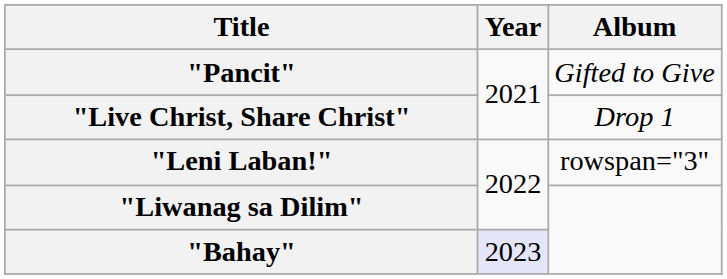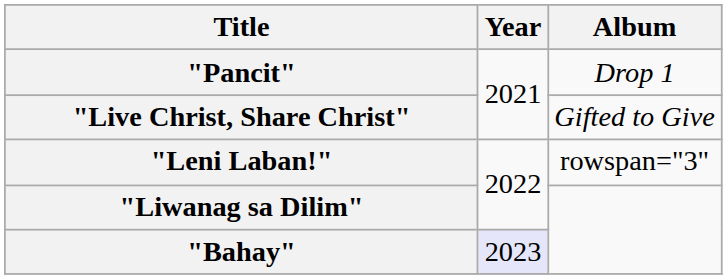(635, 71) Gifted to Give -> (635, 71) Drop 1
(635, 116) Drop 1 -> (635, 116) Gifted to Give
